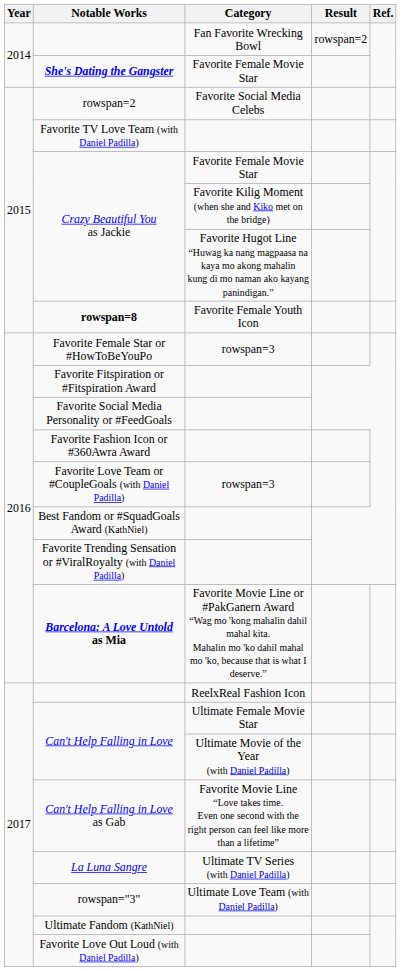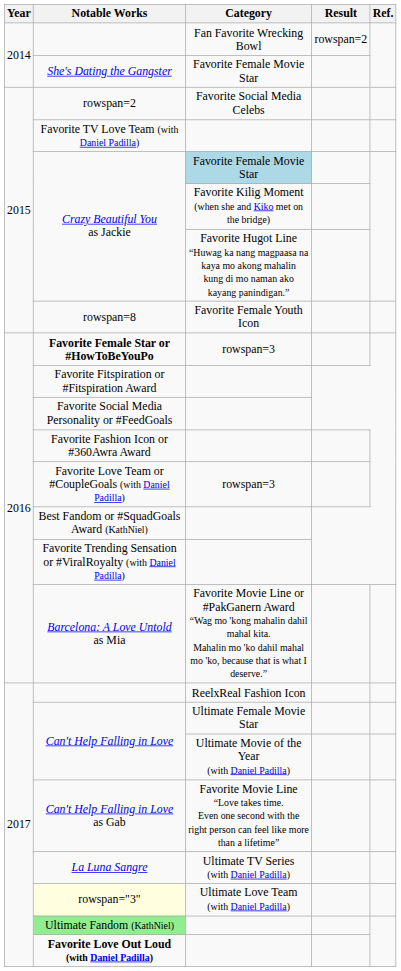(109, 71) bold -> (109, 71) normal
(248, 167) no background -> (249, 167) lightblue background
(109, 317) bold -> (109, 317) normal
(109, 349) normal -> (109, 349) bold
(109, 634) bold -> (109, 634) normal
(109, 899) no background -> (109, 899) lightyellow background
(109, 925) no background -> (109, 925) lightgreen background
(109, 950) normal -> (109, 950) bold
